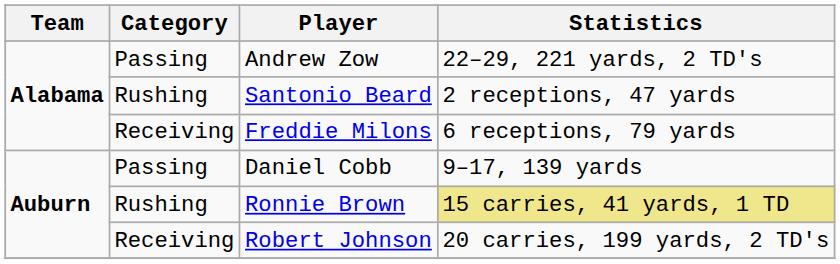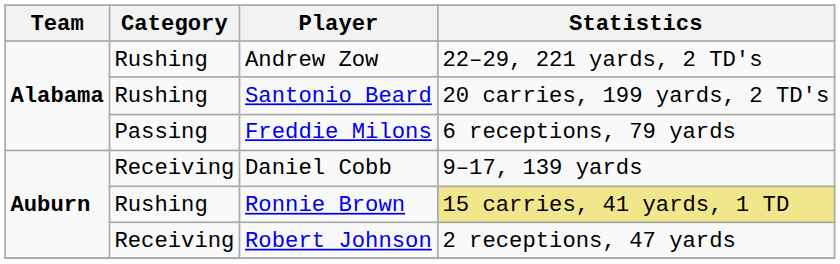(161, 59) Passing -> (161, 59) Rushing
(589, 96) 2 receptions, 47 yards -> (636, 96) 20 carries, 199 yards, 2 TD's
(174, 132) Receiving -> (161, 132) Passing
(161, 168) Passing -> (174, 168) Receiving
(636, 241) 20 carries, 199 yards, 2 TD's -> (589, 241) 2 receptions, 47 yards
